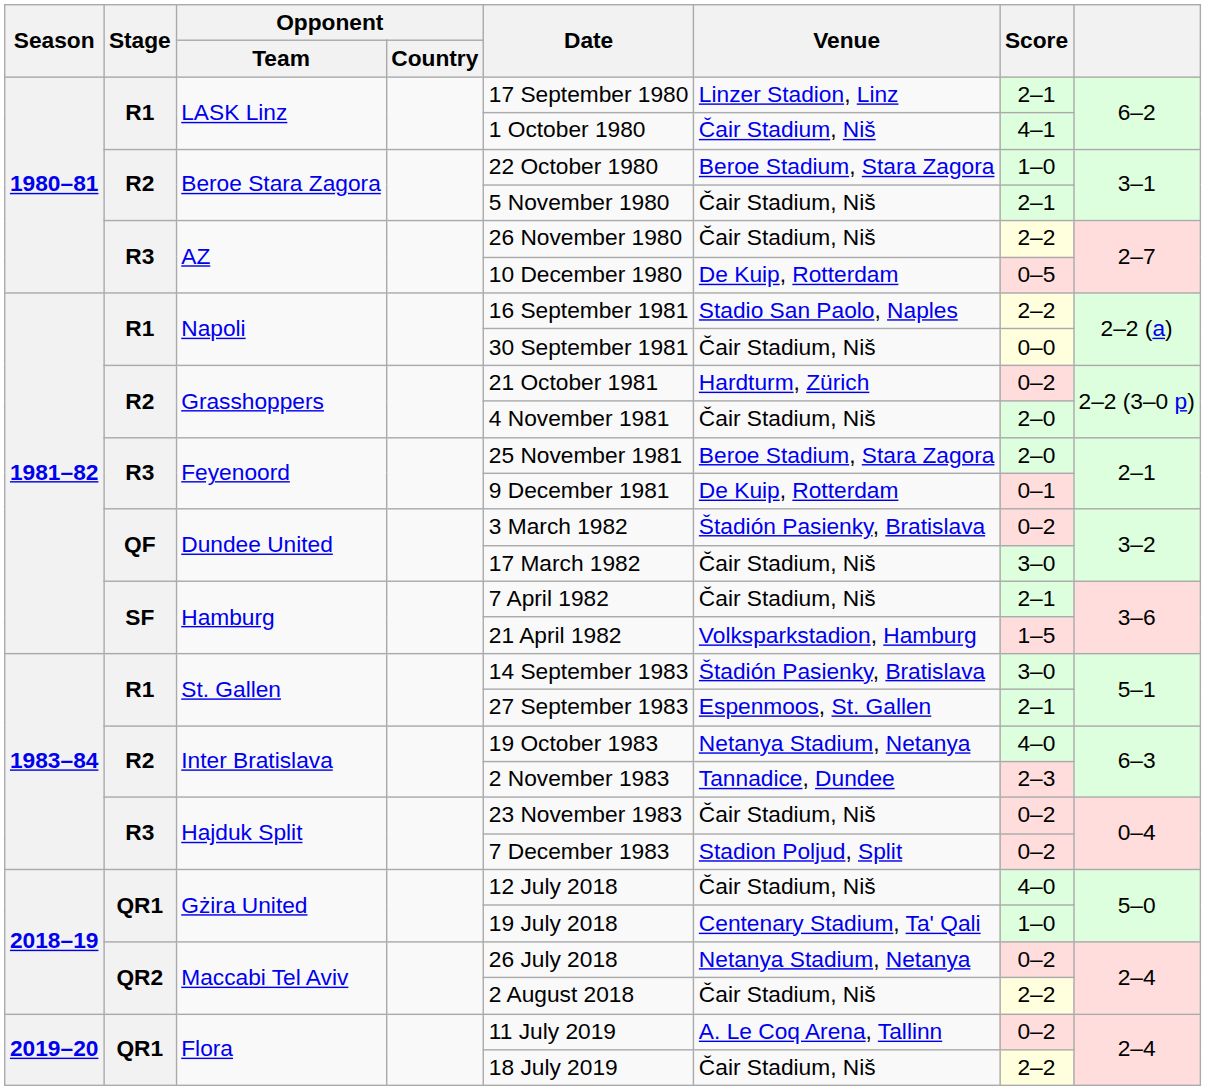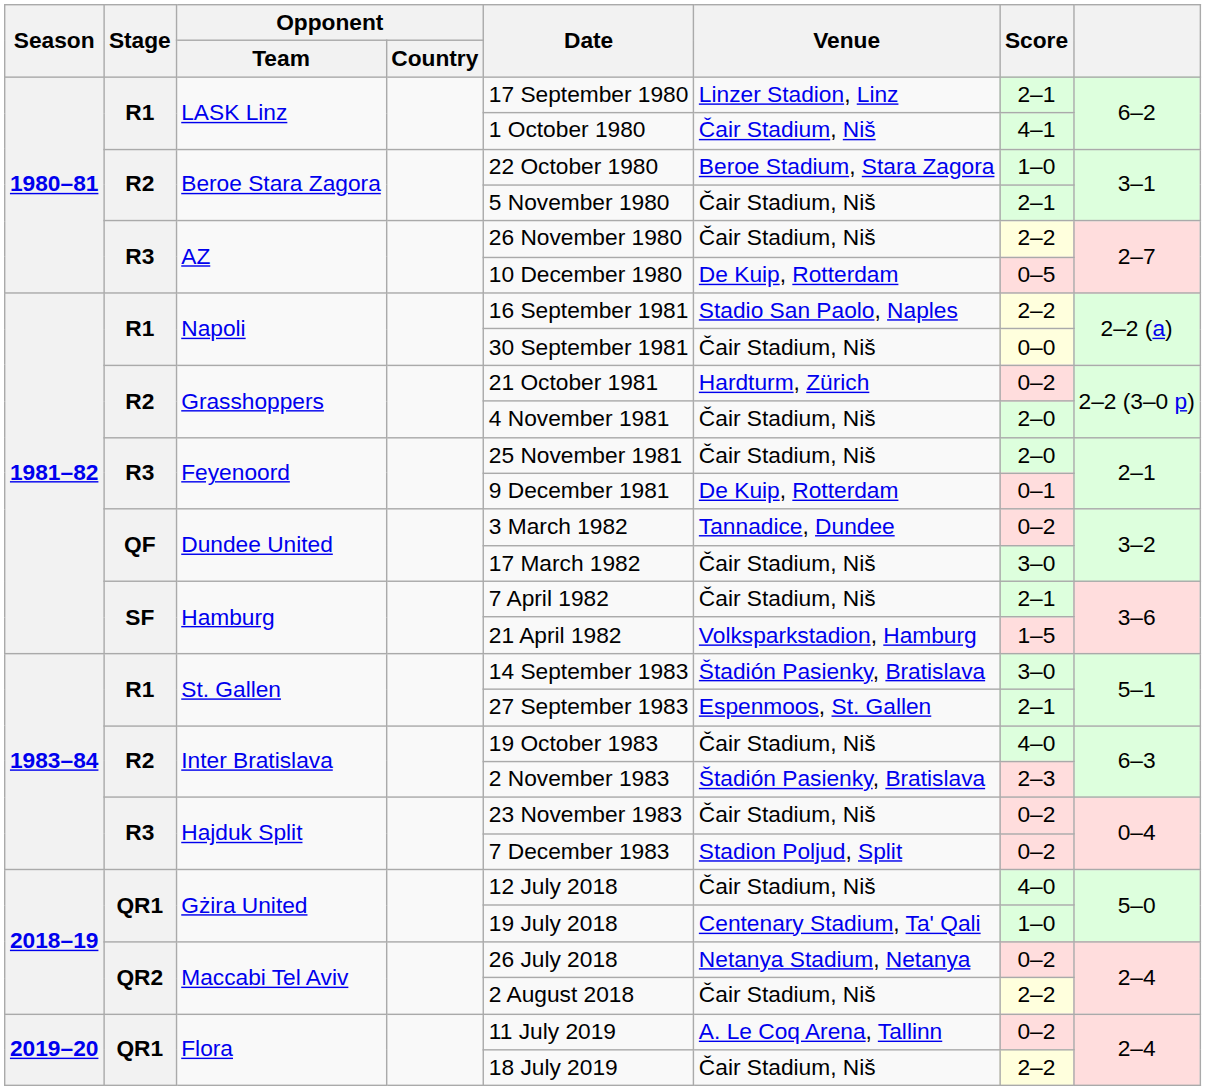(847, 454) Beroe Stadium, Stara Zagora -> (787, 454) Čair Stadium, Niš
(842, 526) Štadión Pasienky, Bratislava -> (797, 526) Tannadice, Dundee
(835, 743) Netanya Stadium, Netanya -> (787, 743) Čair Stadium, Niš
(797, 779) Tannadice, Dundee -> (842, 779) Štadión Pasienky, Bratislava
